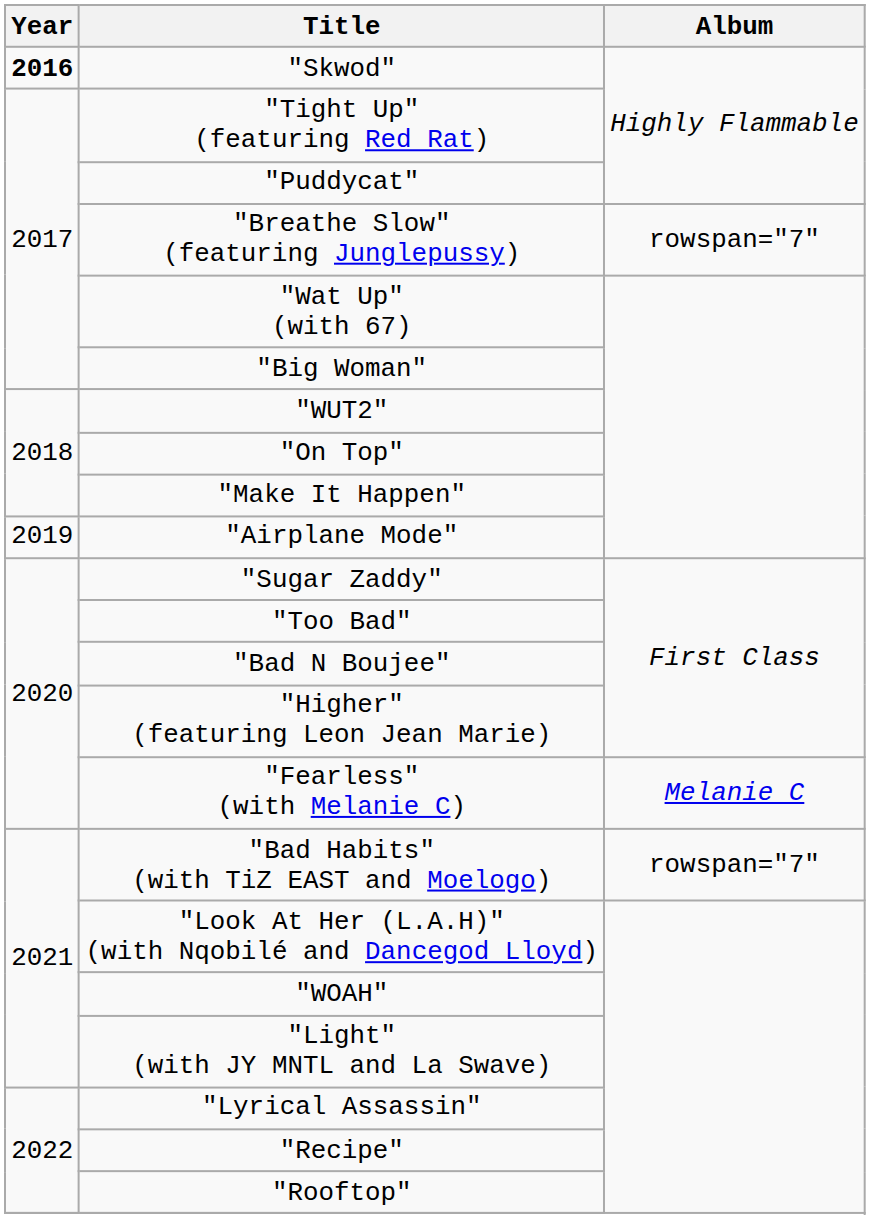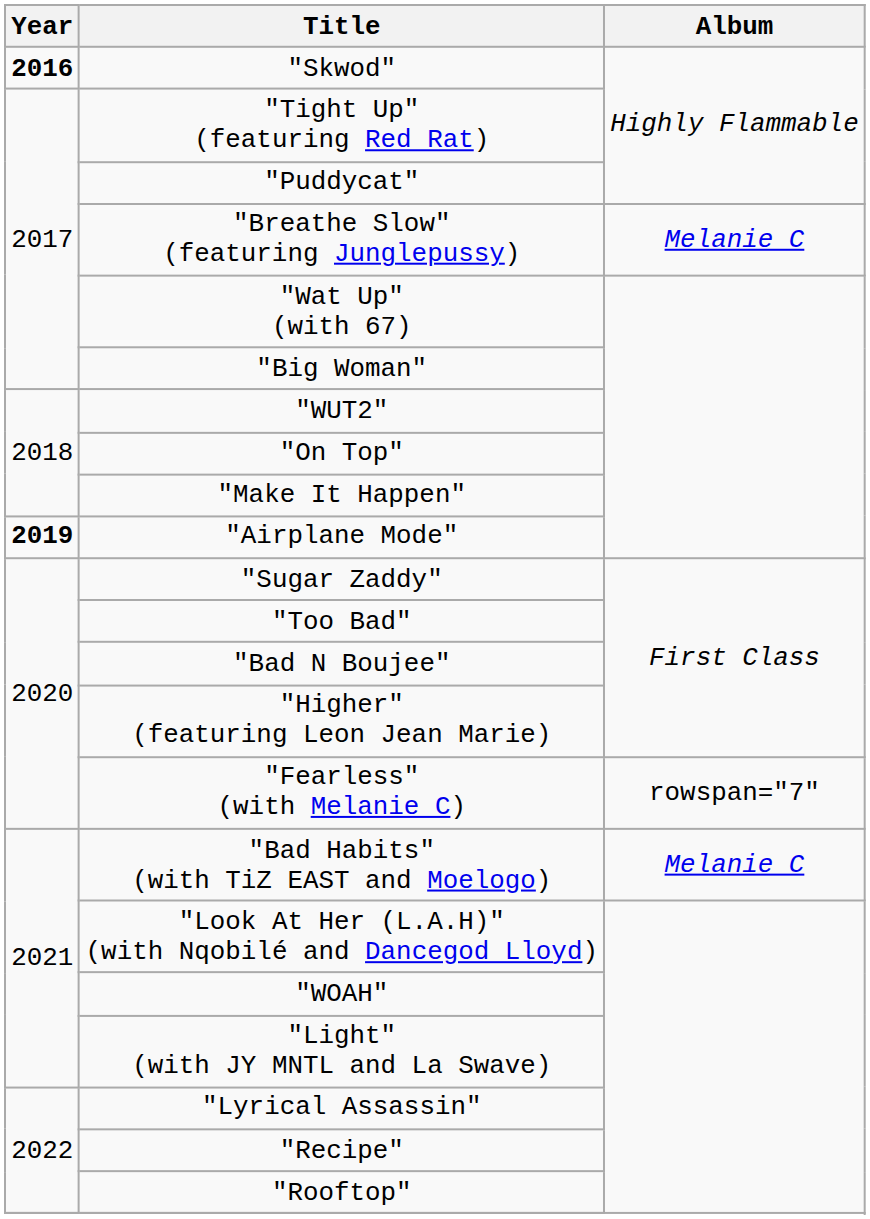(734, 240) rowspan="7" -> (734, 240) Melanie C
(42, 537) normal -> (42, 537) bold
(734, 793) Melanie C -> (734, 793) rowspan="7"
(734, 865) rowspan="7" -> (734, 865) Melanie C
